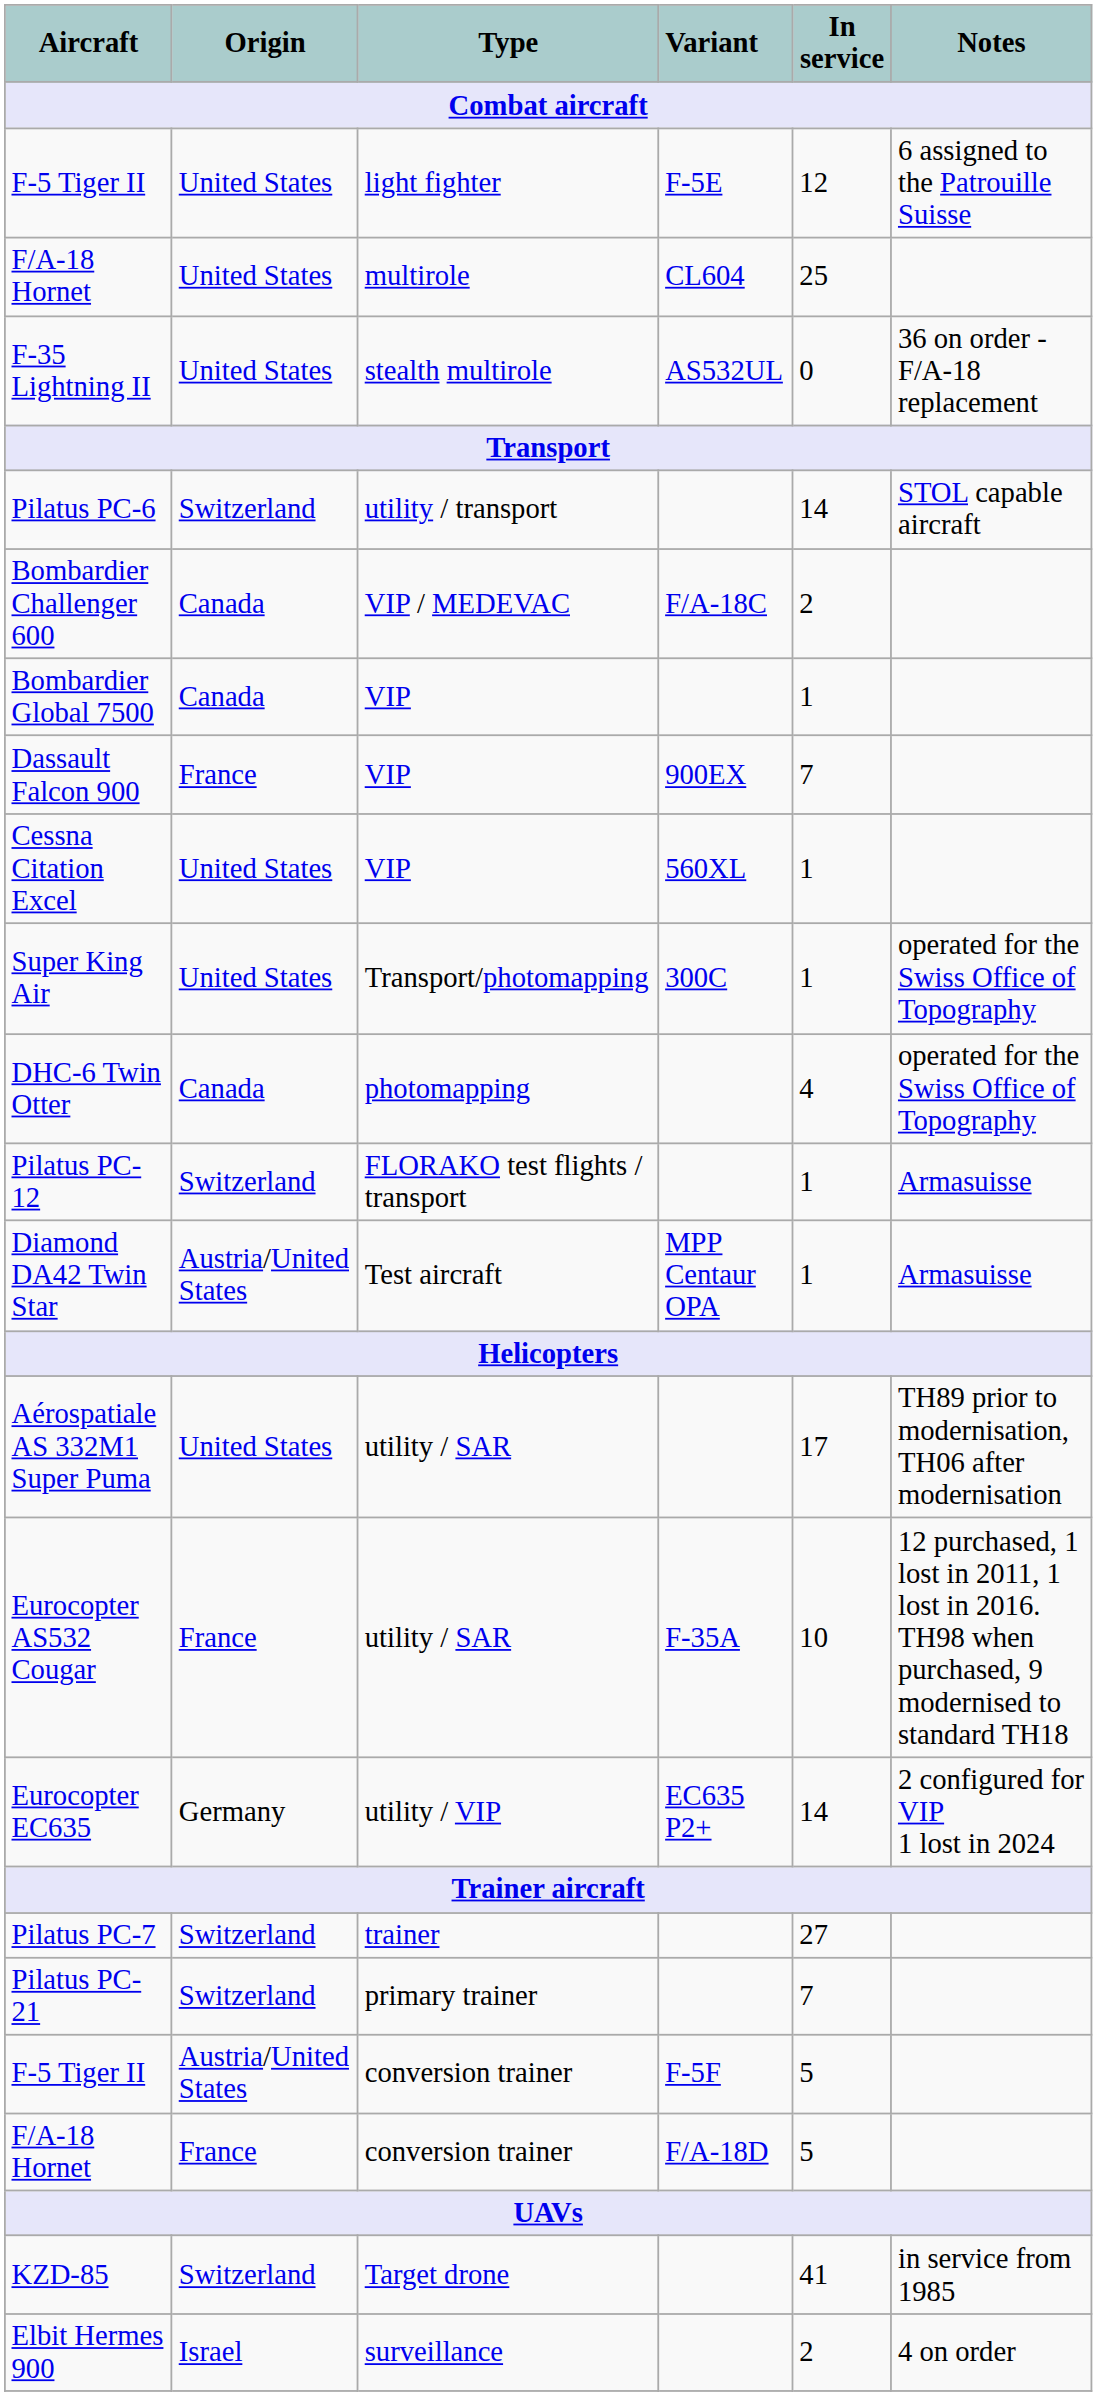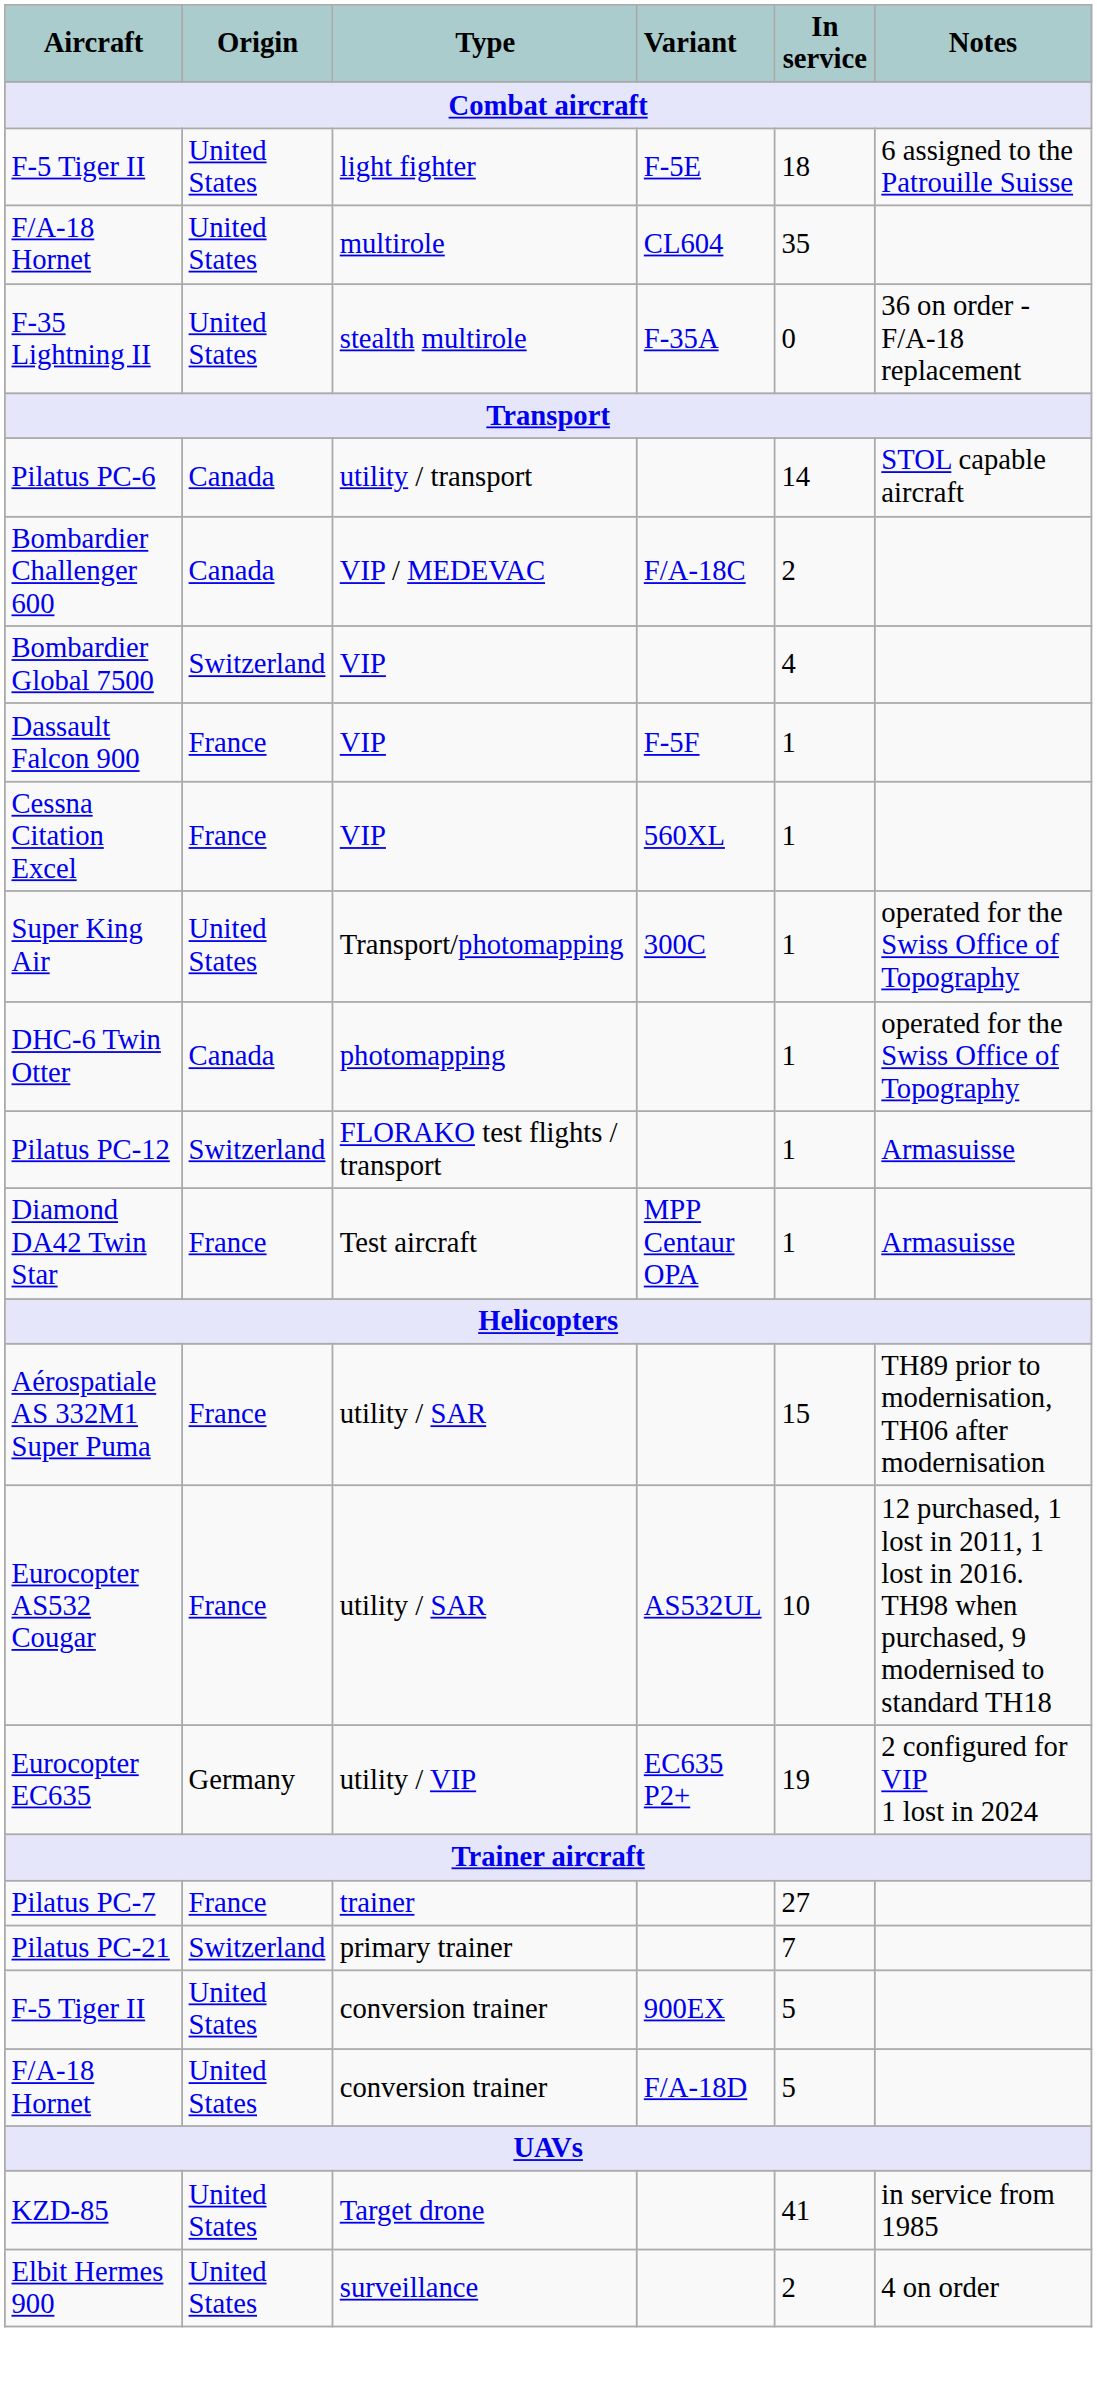(814, 182) 12 -> (796, 166) 18
(814, 276) 25 -> (796, 244) 35
(724, 369) AS532UL -> (681, 337) F-35A
(247, 509) Switzerland -> (232, 476) Canada
(222, 696) Canada -> (257, 664) Switzerland
(807, 696) 1 -> (789, 664) 4
(706, 774) 900EX -> (672, 742) F-5F
(807, 774) 7 -> (789, 742) 1
(256, 868) United States -> (228, 835) France
(807, 1087) 4 -> (789, 1055) 1
(264, 1275) Austria/United States -> (228, 1243) France
(256, 1446) United States -> (228, 1414) France
(814, 1446) 17 -> (796, 1414) 15
(703, 1637) F-35A -> (703, 1604) AS532UL
(814, 1811) 14 -> (796, 1779) 19
(247, 1934) Switzerland -> (228, 1902) France
(264, 2073) Austria/United States -> (228, 2009) United States
(693, 2073) F-5F -> (684, 2009) 900EX
(218, 2151) France -> (228, 2086) United States
(247, 2274) Switzerland -> (228, 2209) United States
(211, 2351) Israel -> (228, 2287) United States
